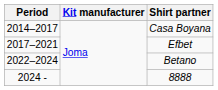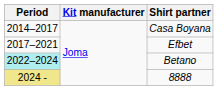(32, 61) no background -> (32, 61) paleturquoise background
(32, 77) no background -> (32, 77) khaki background
